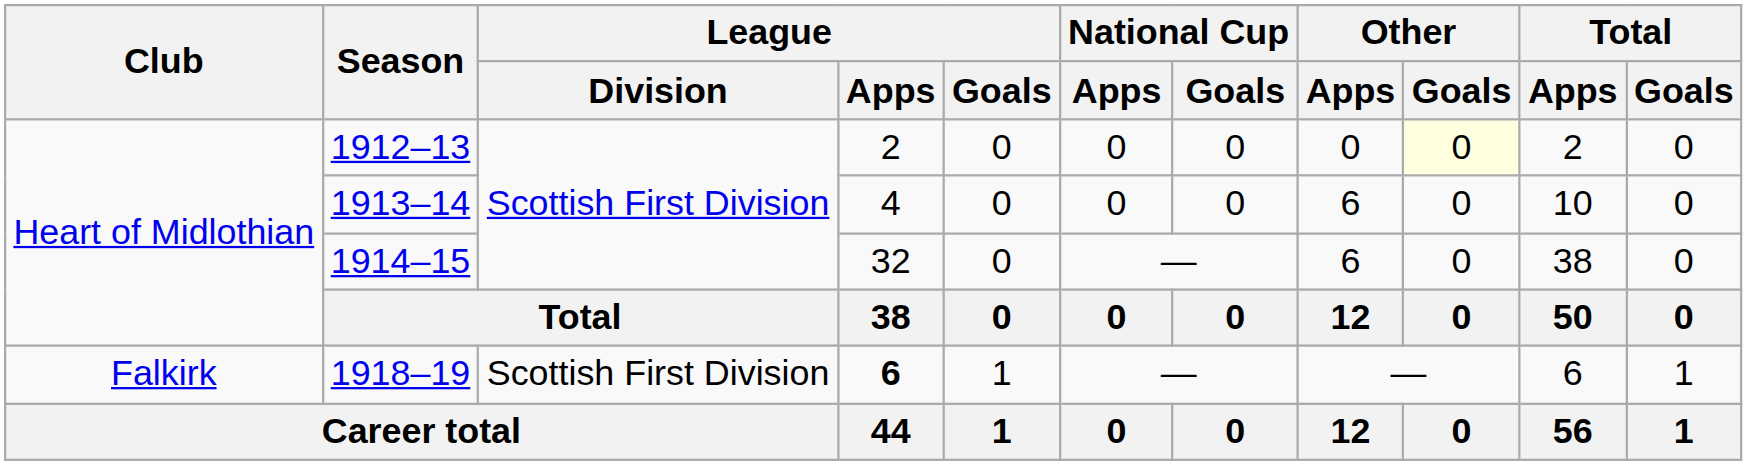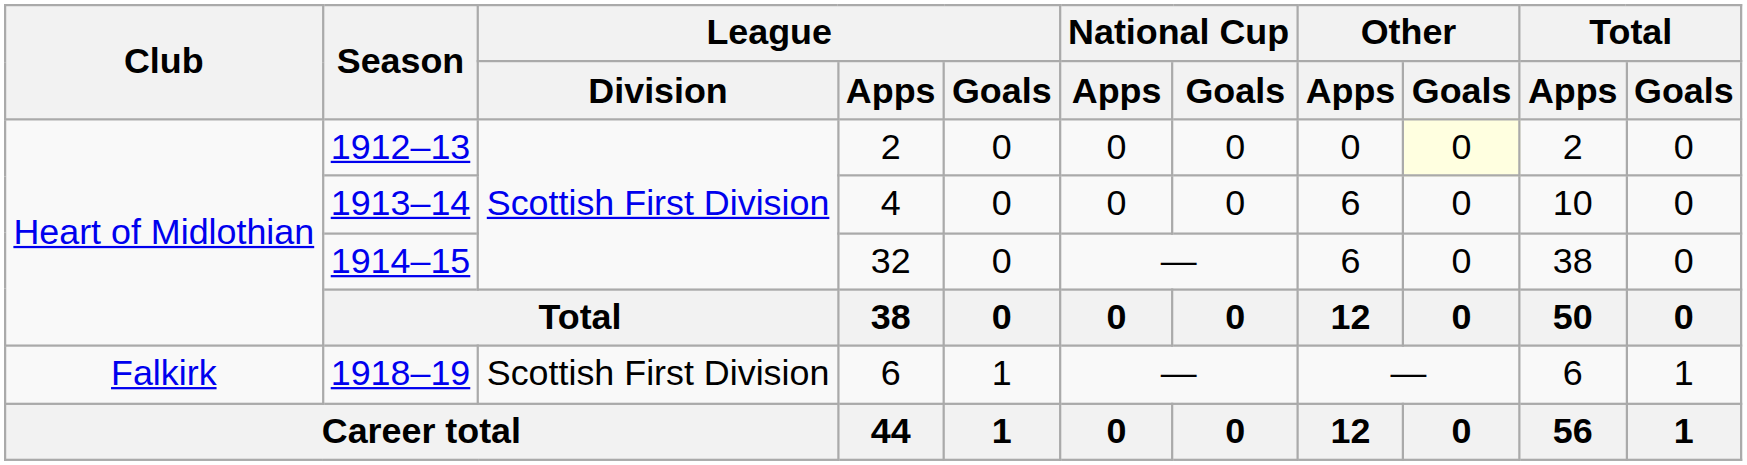(891, 373) bold -> (891, 373) normal
